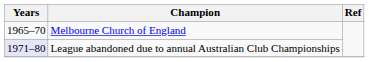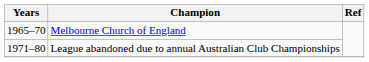(26, 48) lavender background -> (26, 48) no background
